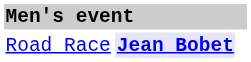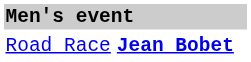(175, 45) lavender background -> (175, 45) no background
